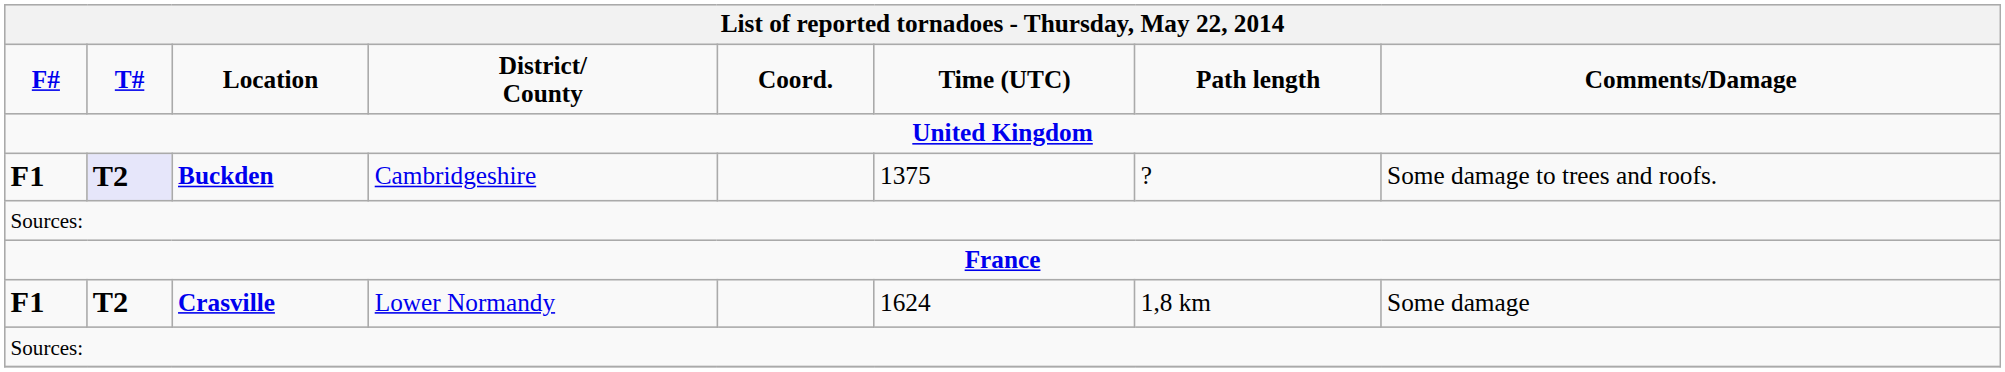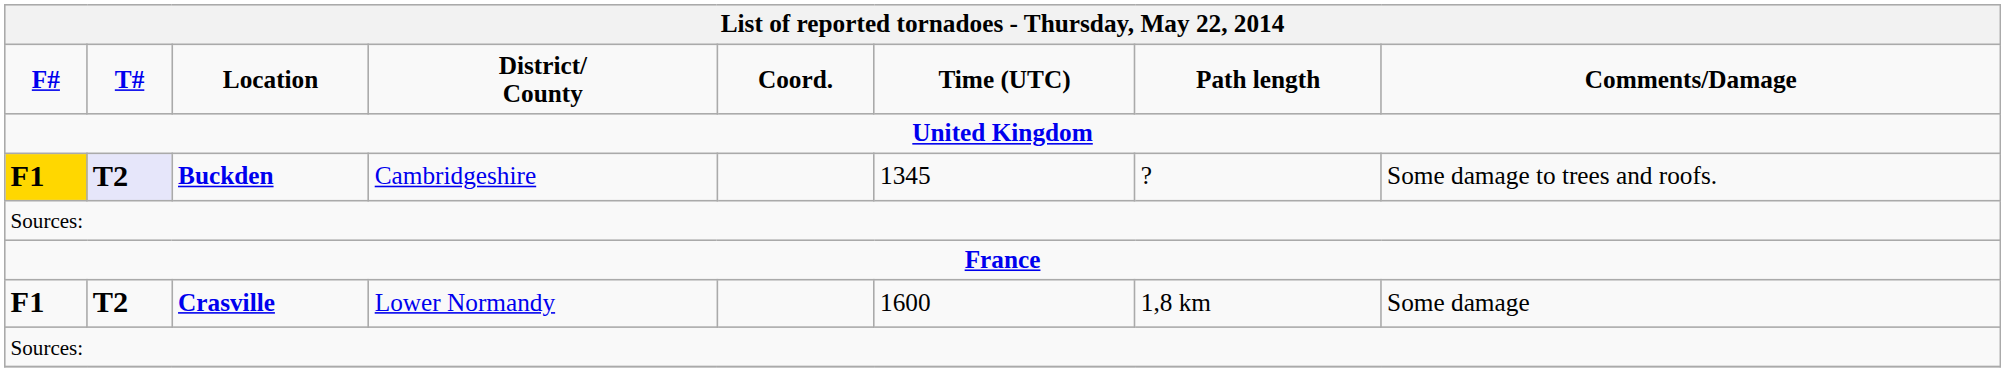(27, 176) no background -> (27, 176) gold background
(905, 176) 1375 -> (905, 176) 1345
(905, 303) 1624 -> (905, 303) 1600
